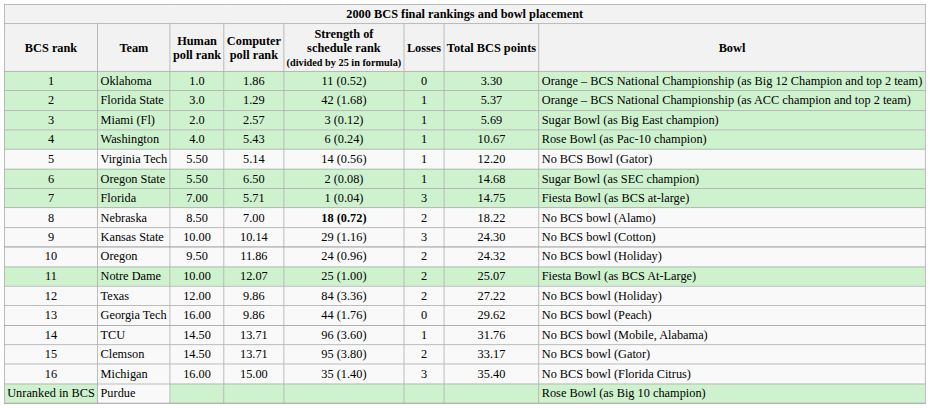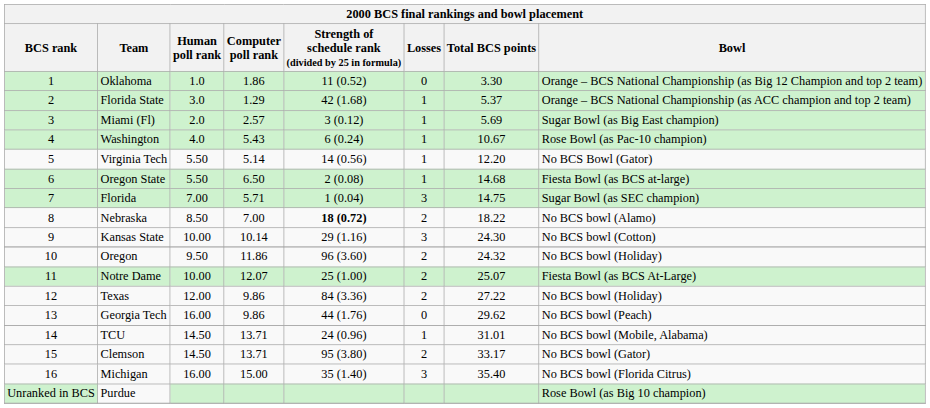(620, 178) Sugar Bowl (as SEC champion) -> (616, 178) Fiesta Bowl (as BCS at-large)
(616, 198) Fiesta Bowl (as BCS at-large) -> (620, 198) Sugar Bowl (as SEC champion)
(344, 256) 24 (0.96) -> (344, 256) 96 (3.60)
(344, 335) 96 (3.60) -> (344, 335) 24 (0.96)
(491, 335) 31.76 -> (491, 335) 31.01
